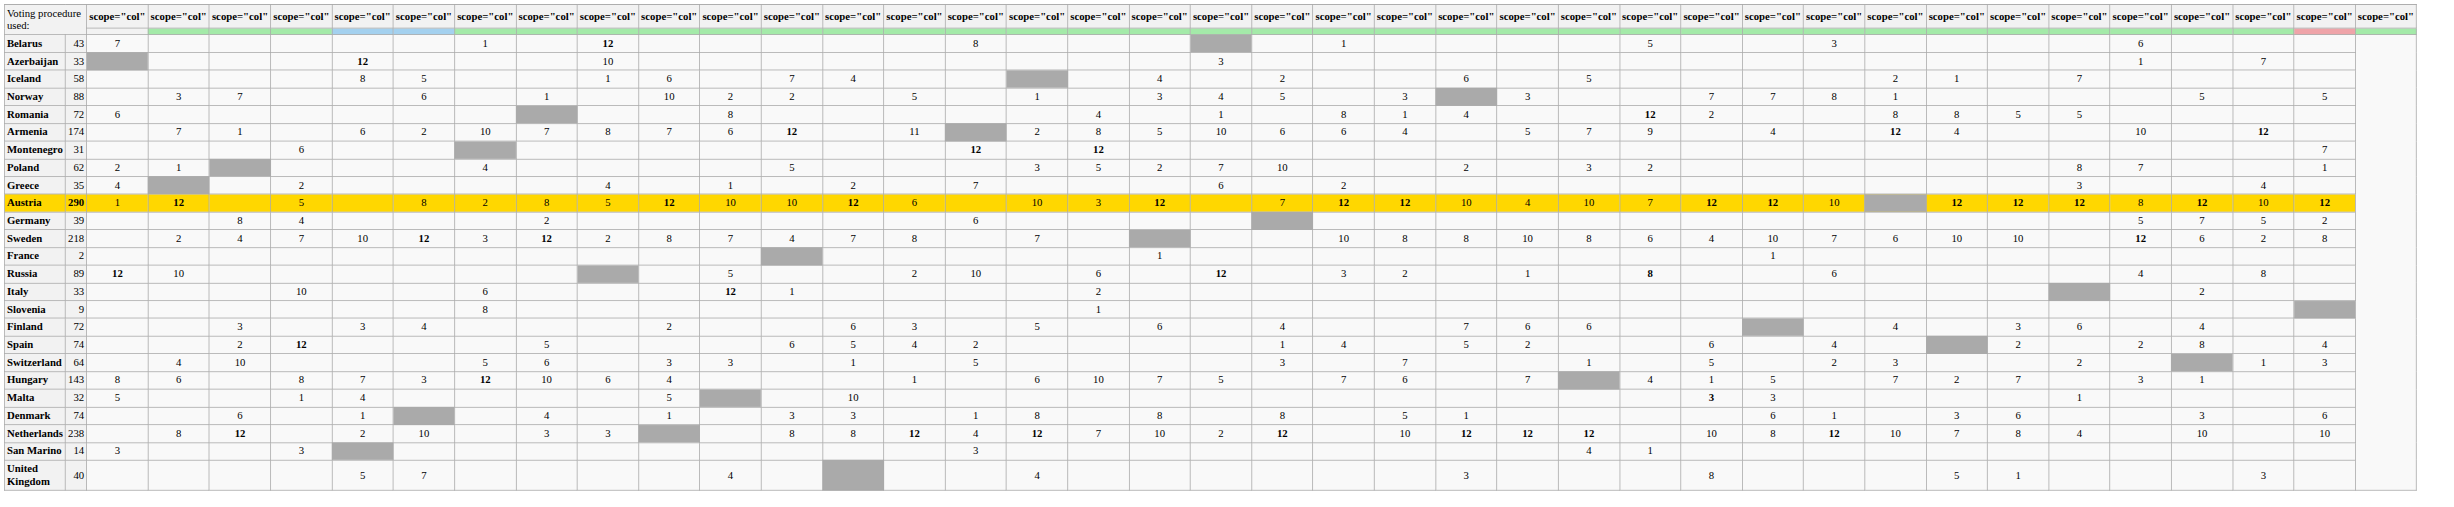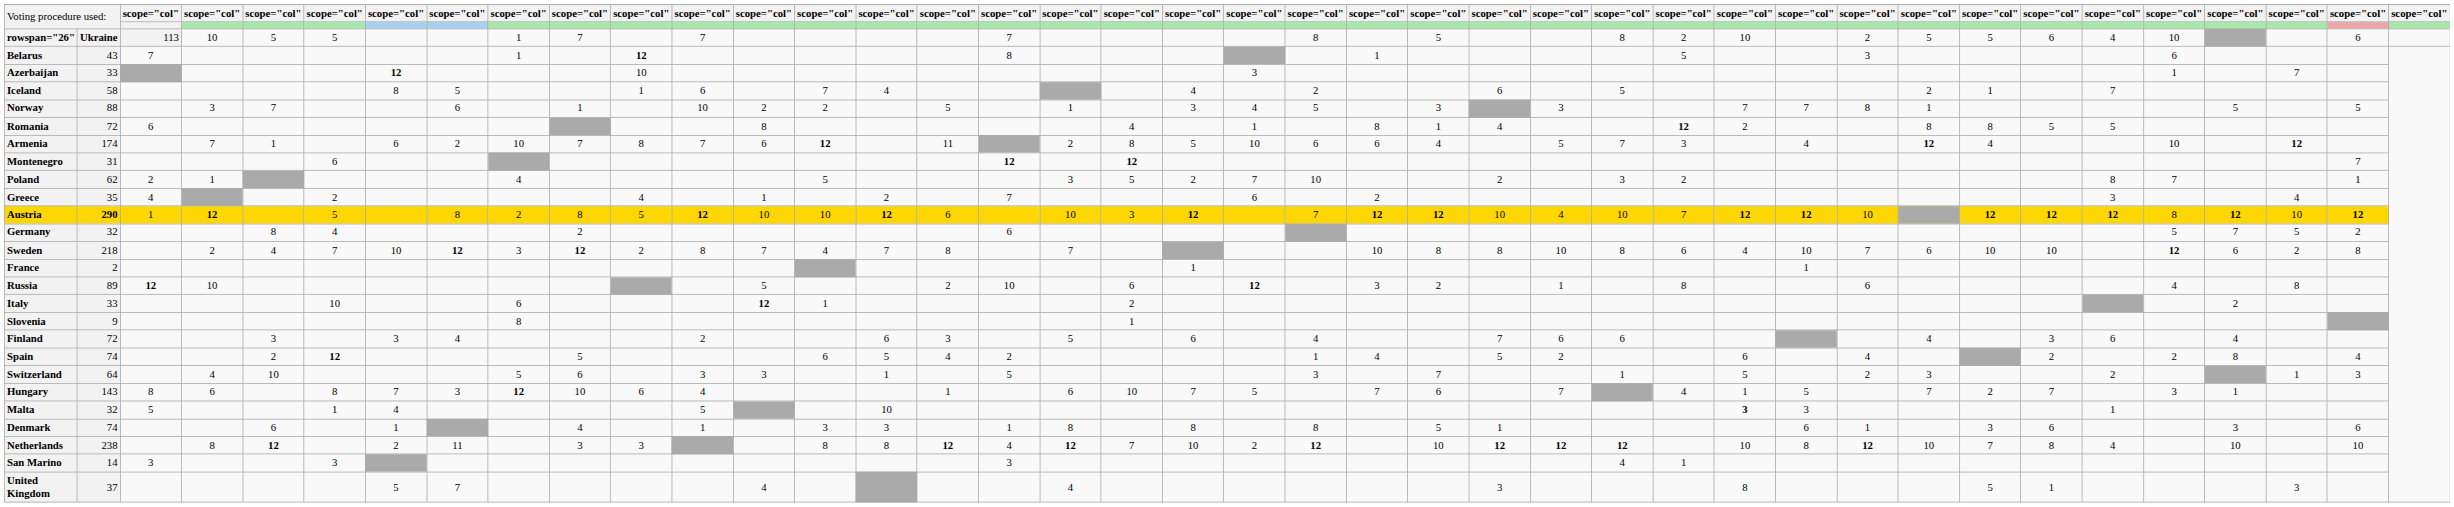+ row: (41, 37)
(1650, 131) 9 -> (1684, 143) 3
(79, 220) 39 -> (112, 232) 32
(1650, 273) bold -> (1684, 285) normal
(424, 433) 10 -> (457, 445) 11
(79, 475) 40 -> (112, 486) 37
